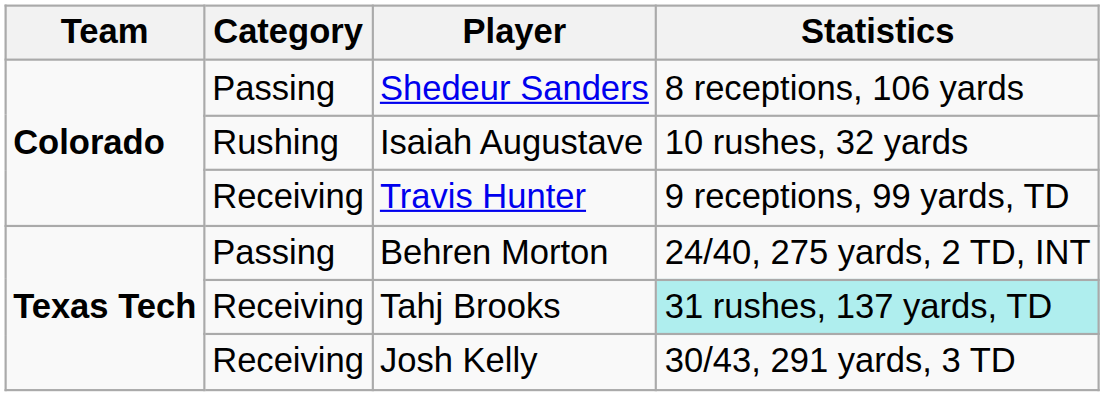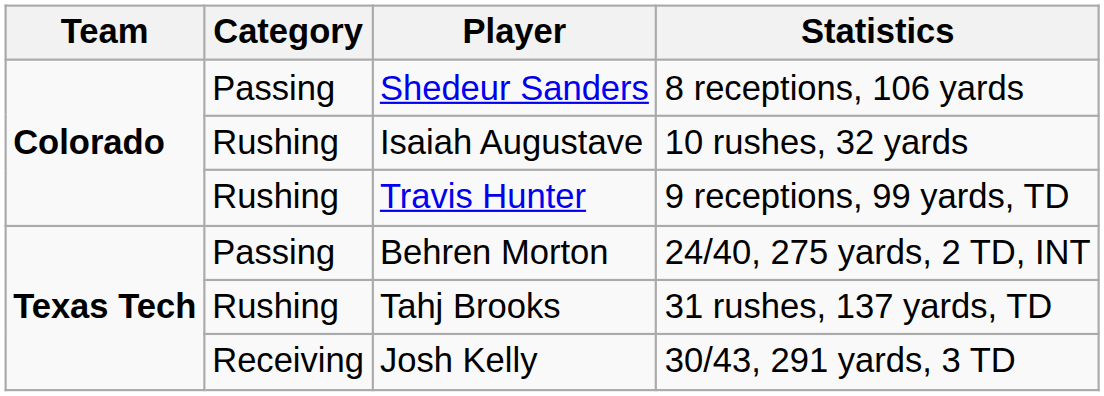(288, 196) Receiving -> (276, 196) Rushing
(288, 306) Receiving -> (276, 306) Rushing
(859, 306) paleturquoise background -> (859, 306) no background
